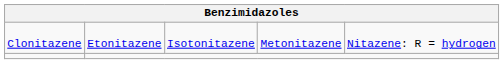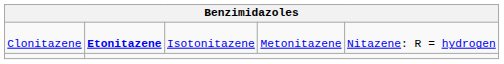(124, 44) normal -> (124, 44) bold
